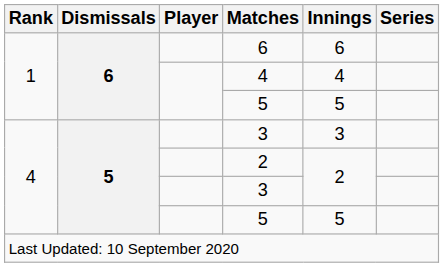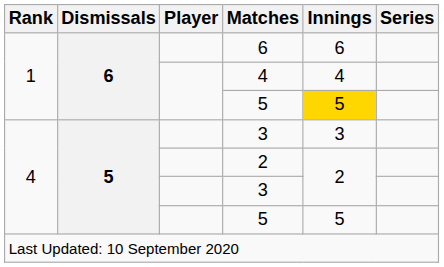(340, 104) no background -> (340, 104) gold background
